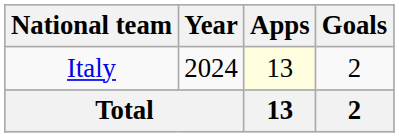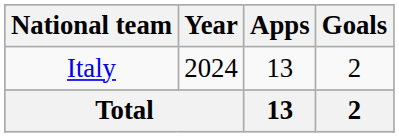(280, 68) lightyellow background -> (280, 68) no background
